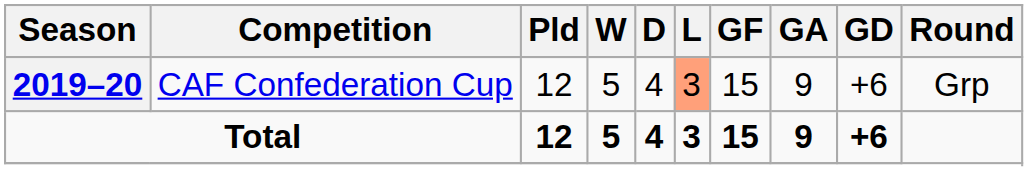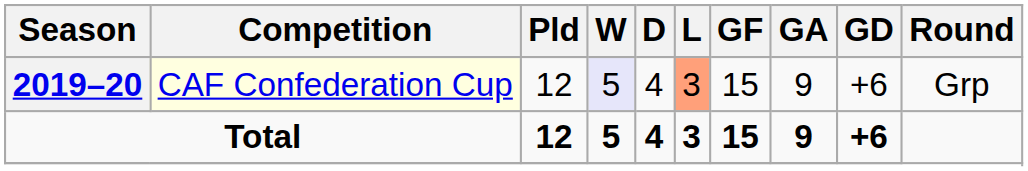(335, 83) no background -> (335, 83) lightyellow background
(611, 83) no background -> (611, 83) lavender background
